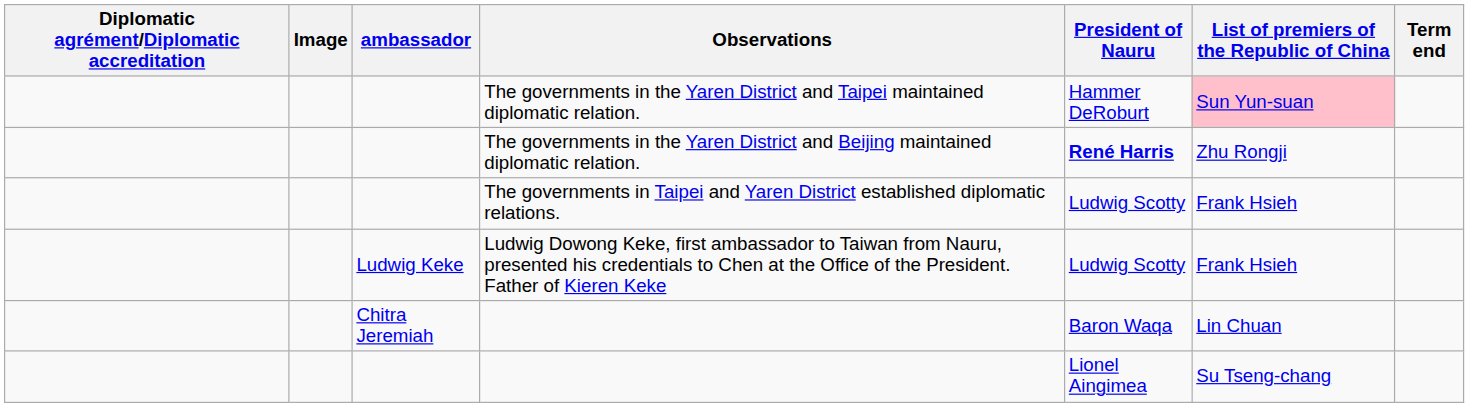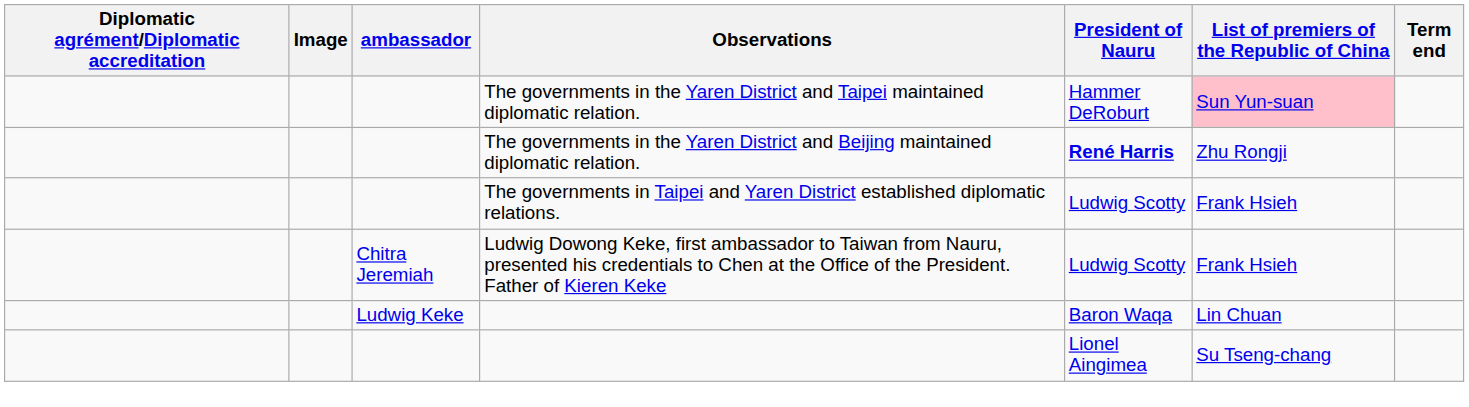(410, 264) Ludwig Keke -> (395, 264) Chitra Jeremiah
(395, 325) Chitra Jeremiah -> (410, 315) Ludwig Keke
